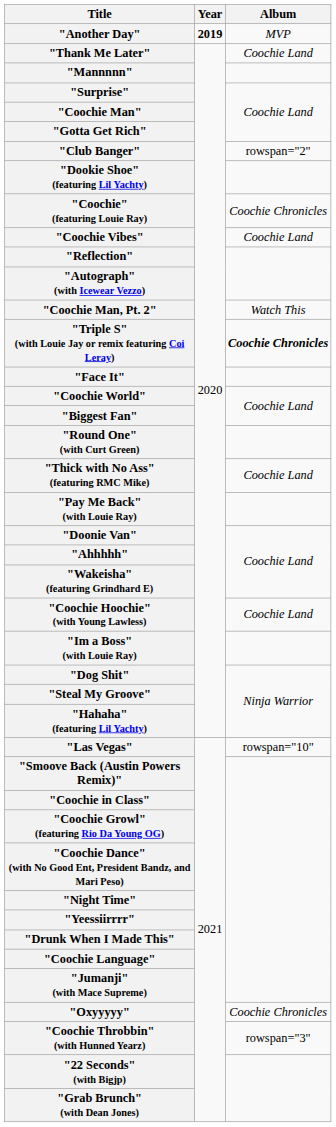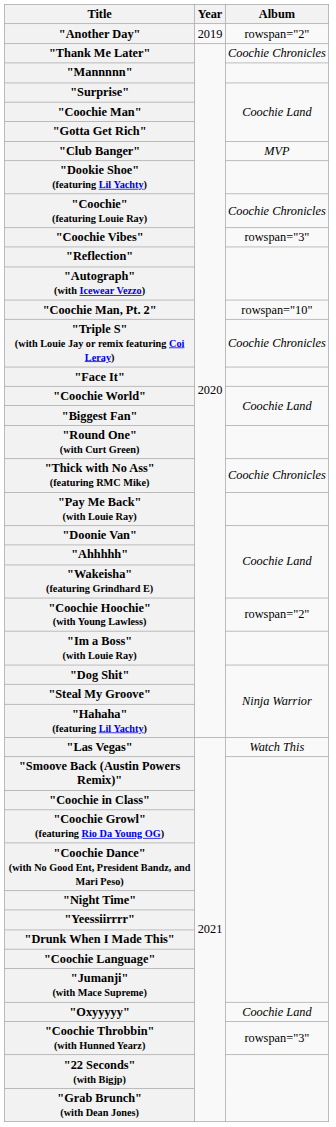(210, 33) bold -> (210, 33) normal
(278, 33) MVP -> (277, 33) rowspan="2"
(278, 53) Coochie Land -> (277, 53) Coochie Chronicles
(278, 151) rowspan="2" -> (277, 151) MVP
(278, 237) Coochie Land -> (277, 237) rowspan="3"
(278, 309) Watch This -> (277, 309) rowspan="10"
(278, 343) bold -> (277, 343) normal
(278, 475) Coochie Land -> (277, 475) Coochie Chronicles
(278, 614) Coochie Land -> (277, 614) rowspan="2"
(278, 747) rowspan="10" -> (277, 747) Watch This
(278, 1011) Coochie Chronicles -> (277, 1011) Coochie Land
